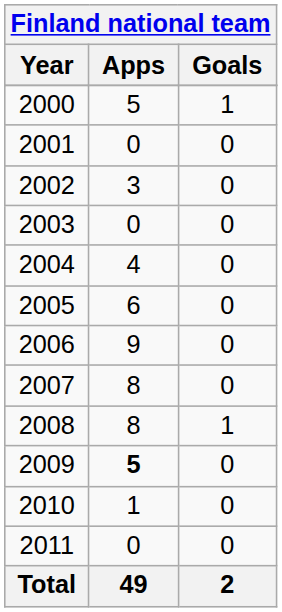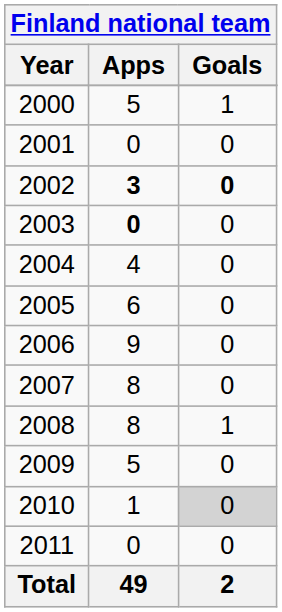(133, 184) normal -> (133, 184) bold
(227, 184) normal -> (227, 184) bold
(133, 225) normal -> (133, 225) bold
(133, 465) bold -> (133, 465) normal
(227, 505) no background -> (227, 505) lightgrey background
